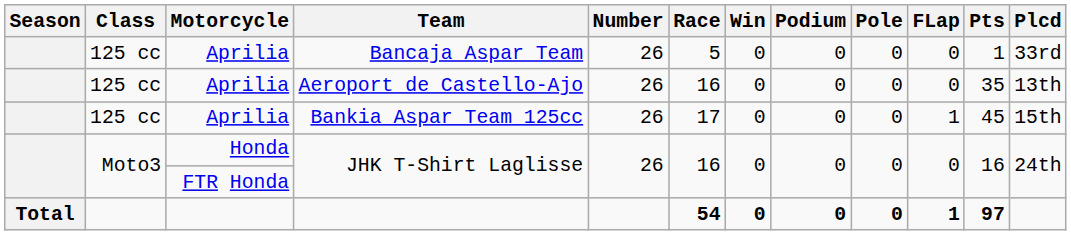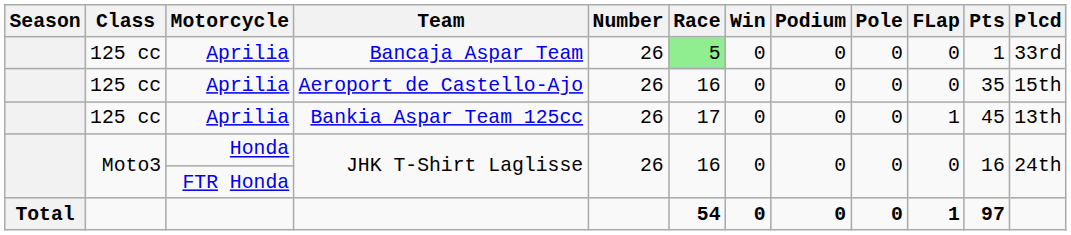(715, 53) no background -> (715, 53) lightgreen background
(1038, 85) 13th -> (1038, 85) 15th
(1038, 117) 15th -> (1038, 117) 13th
